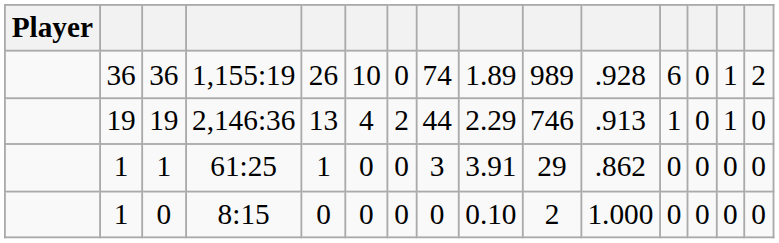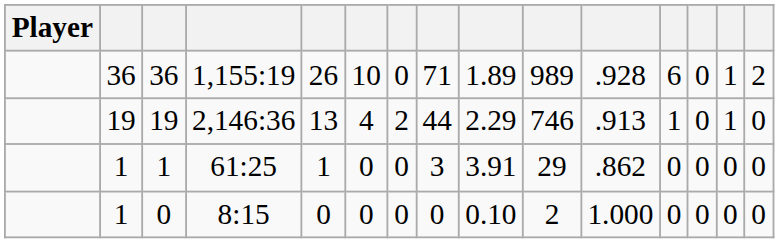(437, 74) 74 -> (437, 74) 71
